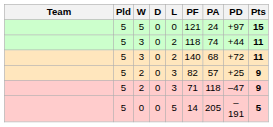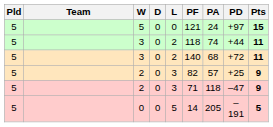columns swapped: (59, 12) <-> (123, 12)
